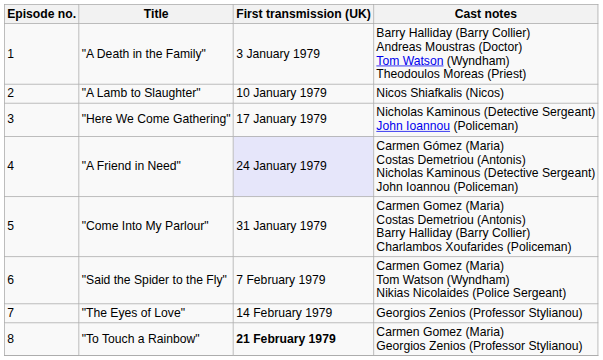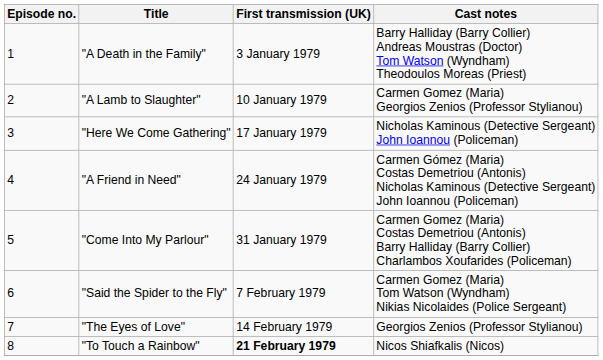(440, 93) Nicos Shiafkalis (Nicos) -> (479, 100) Carmen Gomez (Maria) Georgios Zenios (Professor Stylianou)
(282, 166) lavender background -> (282, 180) no background
(479, 339) Carmen Gomez (Maria) Georgios Zenios (Professor Stylianou) -> (440, 346) Nicos Shiafkalis (Nicos)
